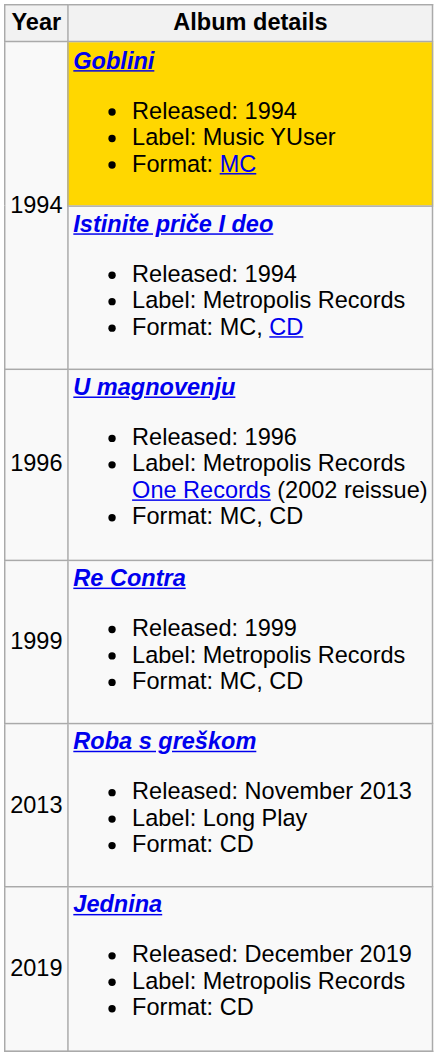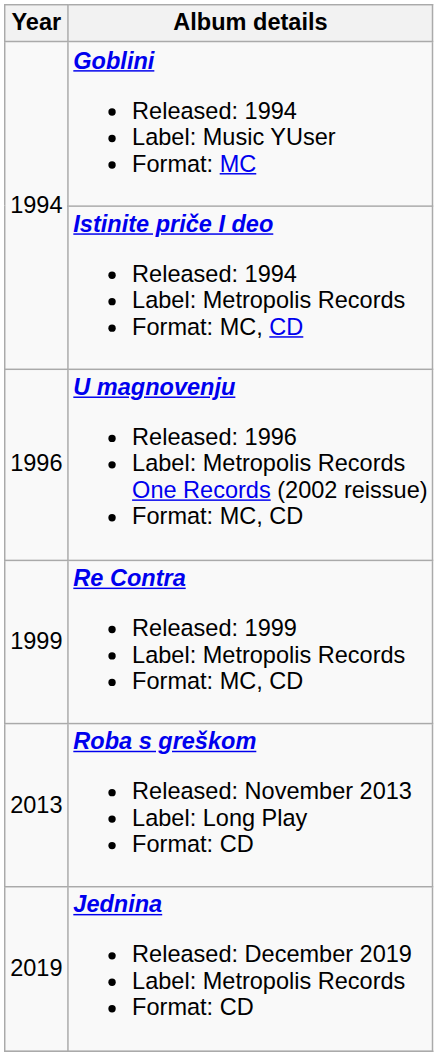(250, 112) gold background -> (250, 112) no background
